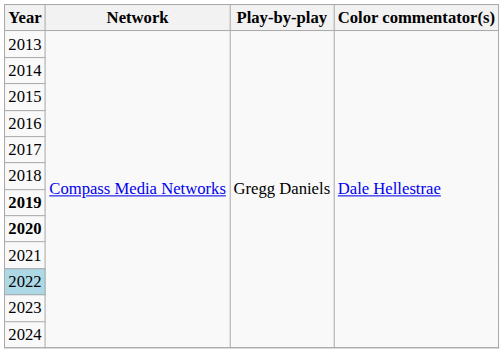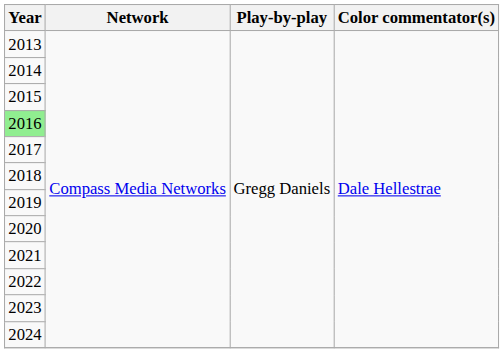(25, 123) no background -> (25, 123) lightgreen background
(25, 202) bold -> (25, 202) normal
(25, 228) bold -> (25, 228) normal
(25, 281) lightblue background -> (25, 281) no background
